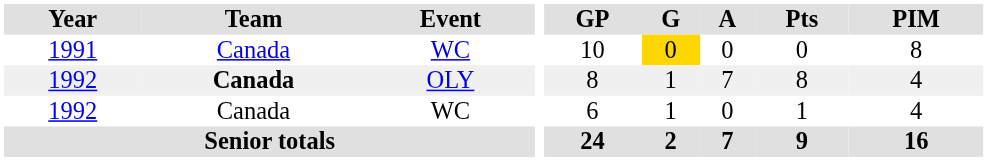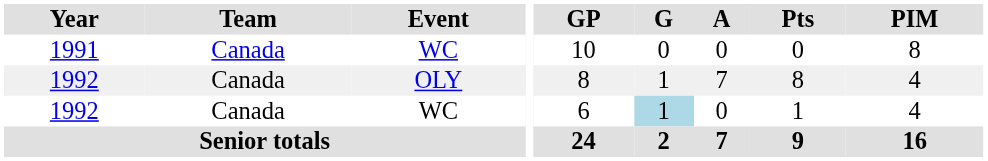(671, 49) gold background -> (664, 49) no background
(253, 80) bold -> (248, 80) normal
(671, 110) no background -> (664, 110) lightblue background
